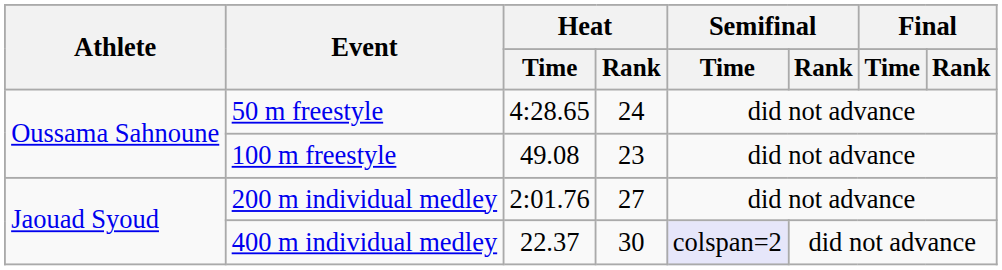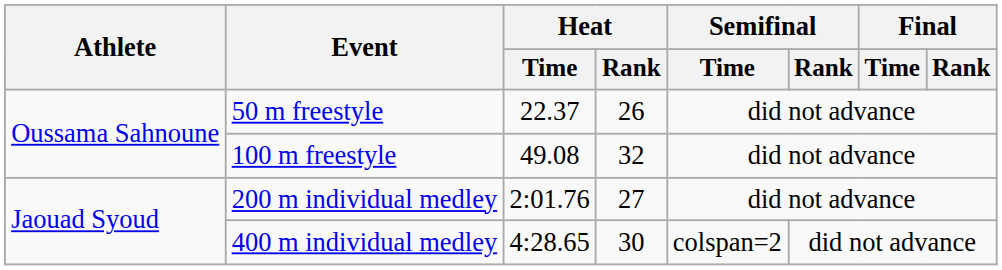(550, 111) 4:28.65 -> (550, 111) 22.37
(631, 111) 24 -> (631, 111) 26
(631, 155) 23 -> (631, 155) 32
(550, 242) 22.37 -> (550, 242) 4:28.65
(727, 242) lavender background -> (727, 242) no background
